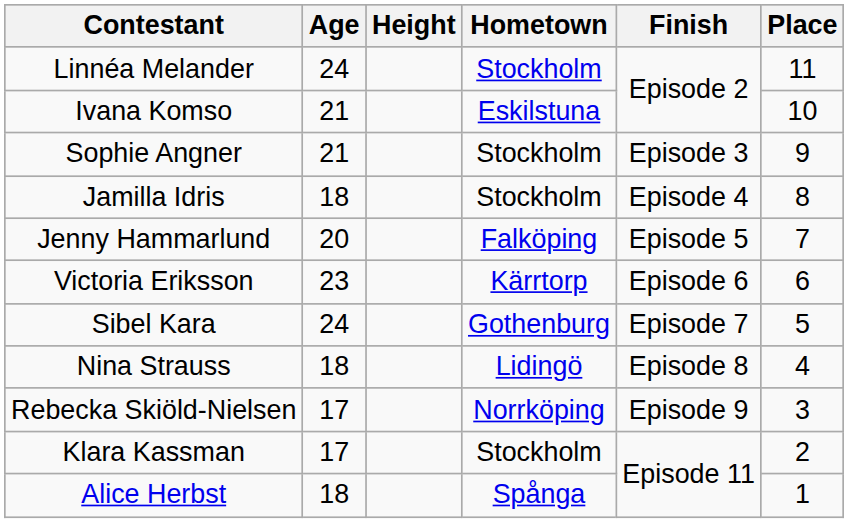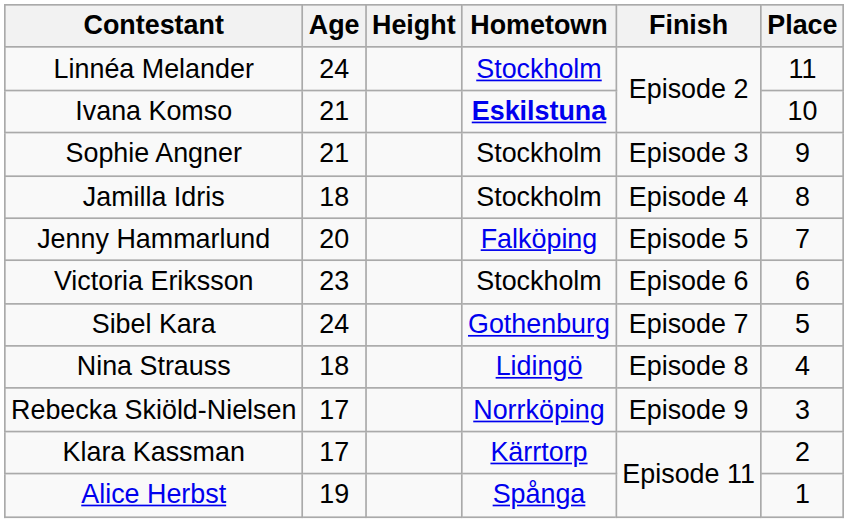(539, 111) normal -> (539, 111) bold
(539, 281) Kärrtorp -> (539, 281) Stockholm
(539, 452) Stockholm -> (539, 452) Kärrtorp
(334, 494) 18 -> (334, 494) 19
